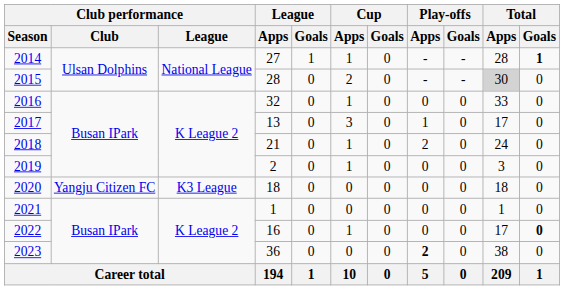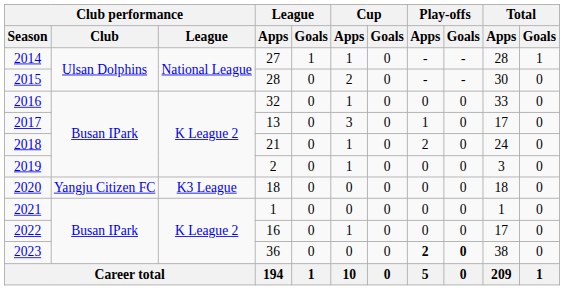(539, 58) bold -> (539, 58) normal
(501, 79) lightgrey background -> (501, 79) no background
(539, 230) bold -> (539, 230) normal
(463, 252) normal -> (463, 252) bold
